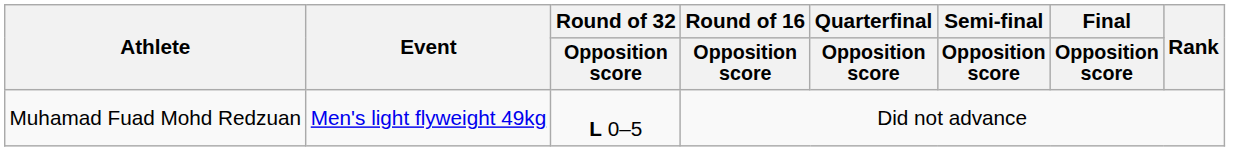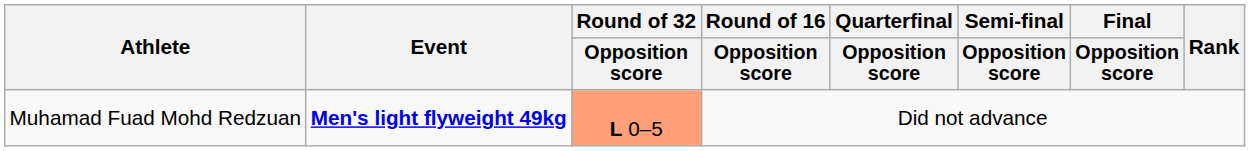(428, 118) normal -> (439, 118) bold
(616, 130) no background -> (636, 130) lightsalmon background
